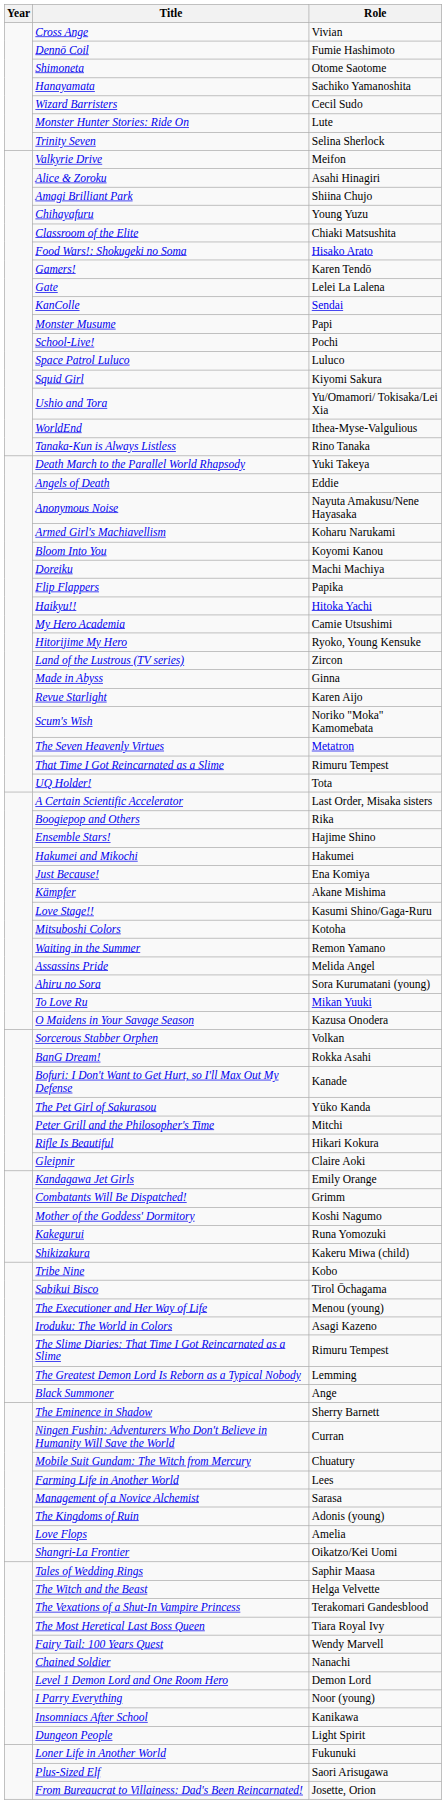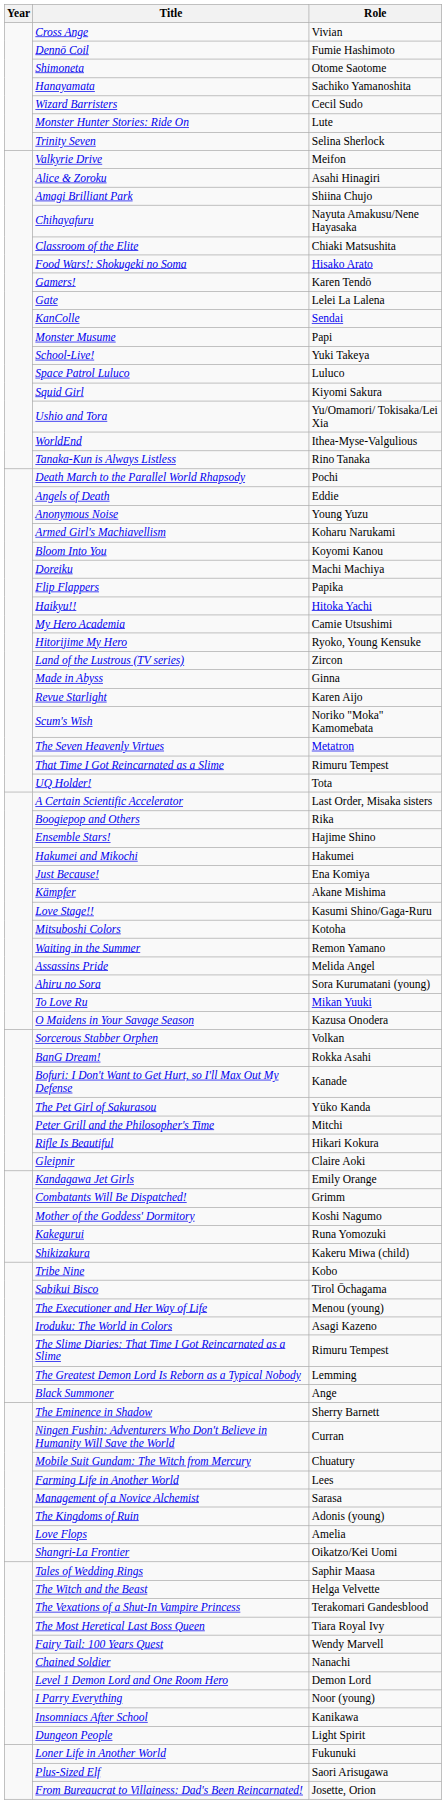(340, 214) Young Yuzu -> (365, 221) Nayuta Amakusu/Nene Hayasaka
(325, 342) Pochi -> (341, 355) Yuki Takeya
(341, 465) Yuki Takeya -> (325, 478) Pochi
(365, 508) Nayuta Amakusu/Nene Hayasaka -> (340, 514) Young Yuzu
